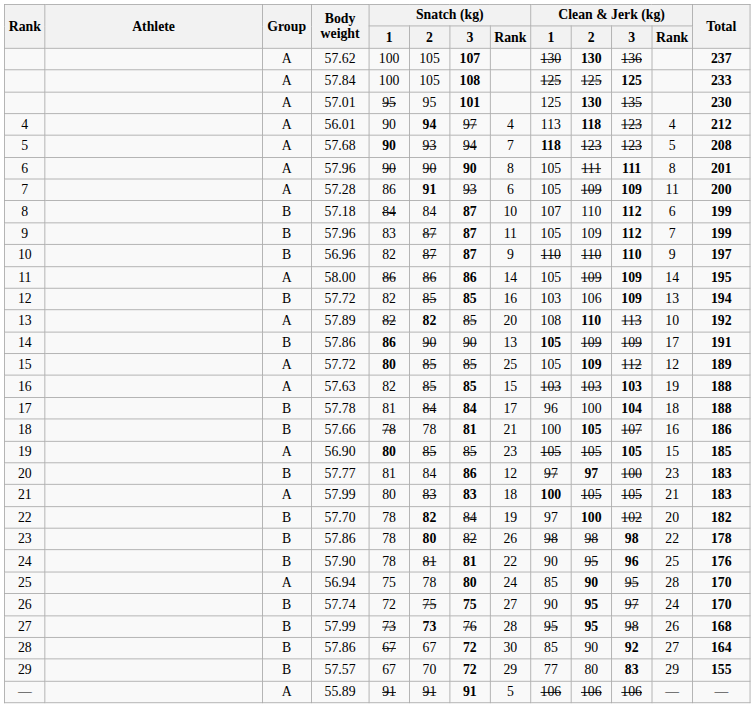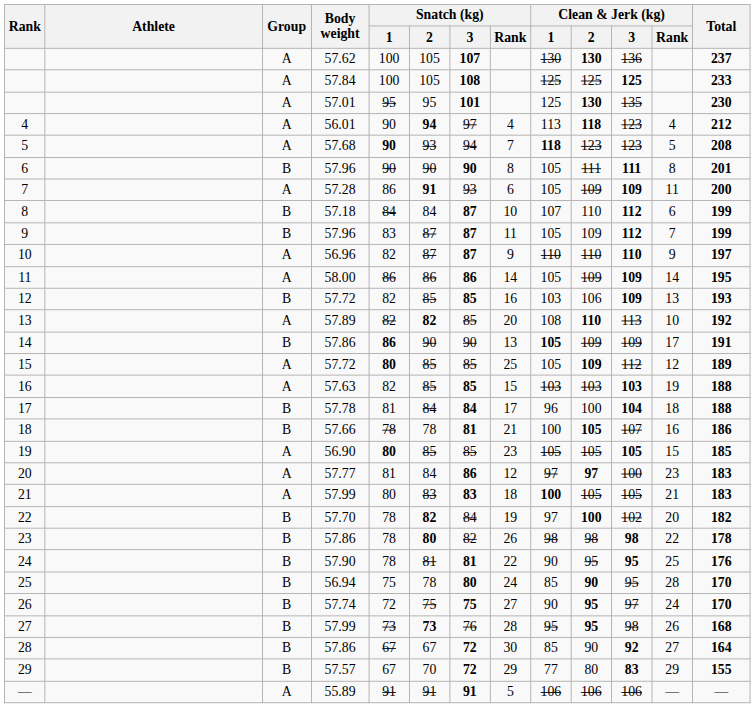(287, 168) A -> (287, 168) B
(287, 255) B -> (287, 255) A
(721, 299) 194 -> (721, 299) 193
(287, 473) B -> (287, 473) A
(632, 560) 96 -> (632, 560) 95
(287, 582) A -> (287, 582) B
